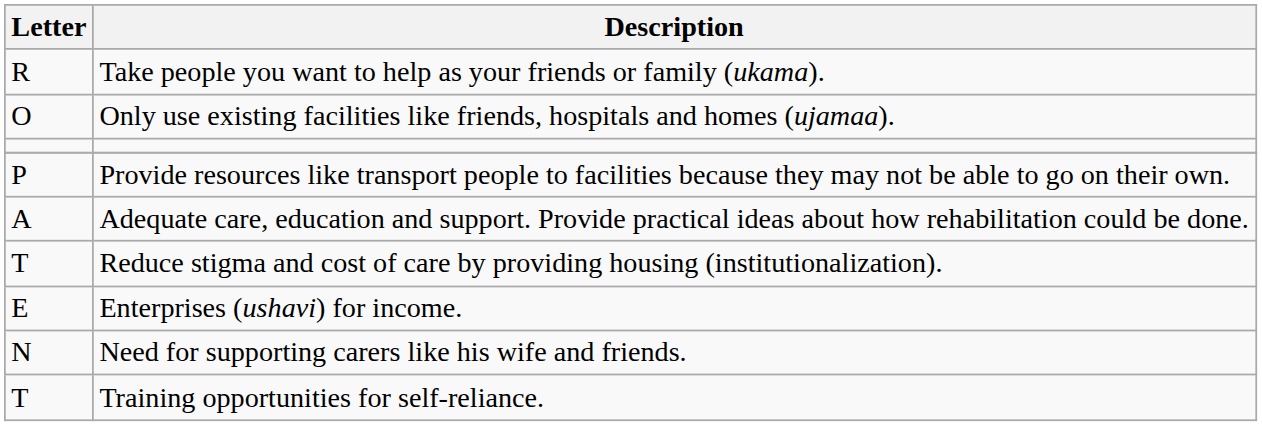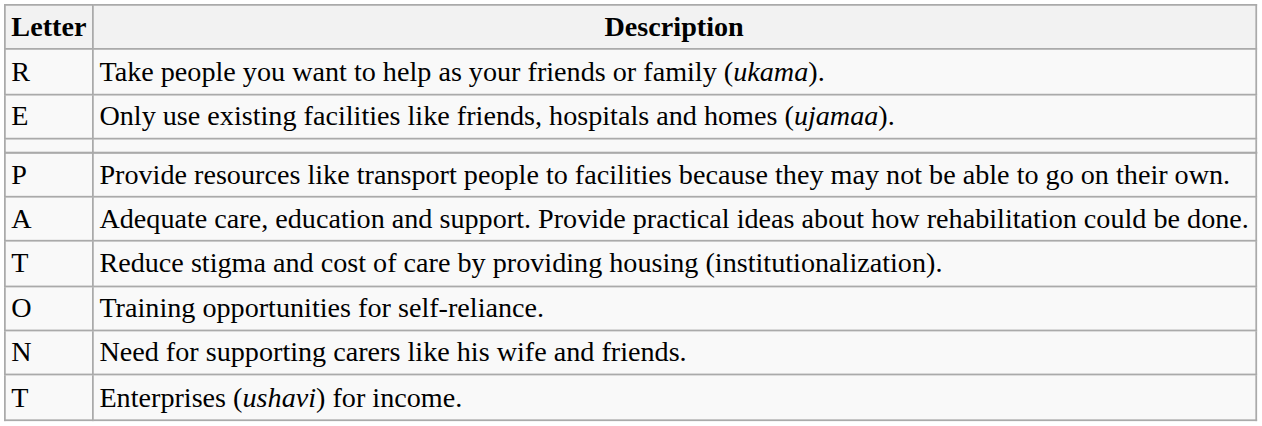(22, 116) O -> (20, 116) E
(20, 307) E -> (22, 307) O
(281, 307) Enterprises (ushavi) for income. -> (322, 307) Training opportunities for self-reliance.
(322, 397) Training opportunities for self-reliance. -> (281, 397) Enterprises (ushavi) for income.
